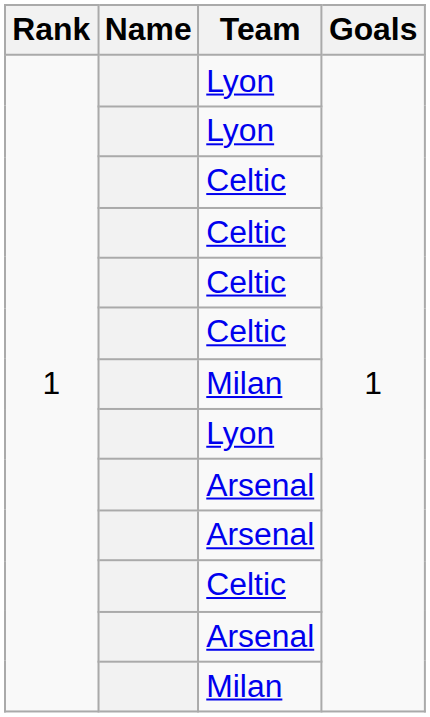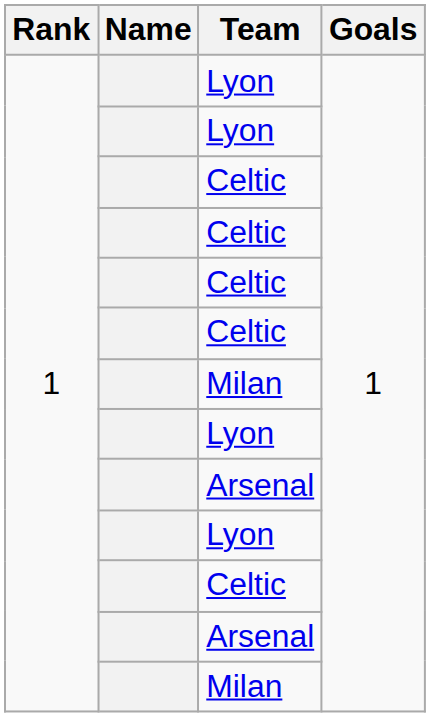(260, 534) Arsenal -> (240, 534) Lyon
